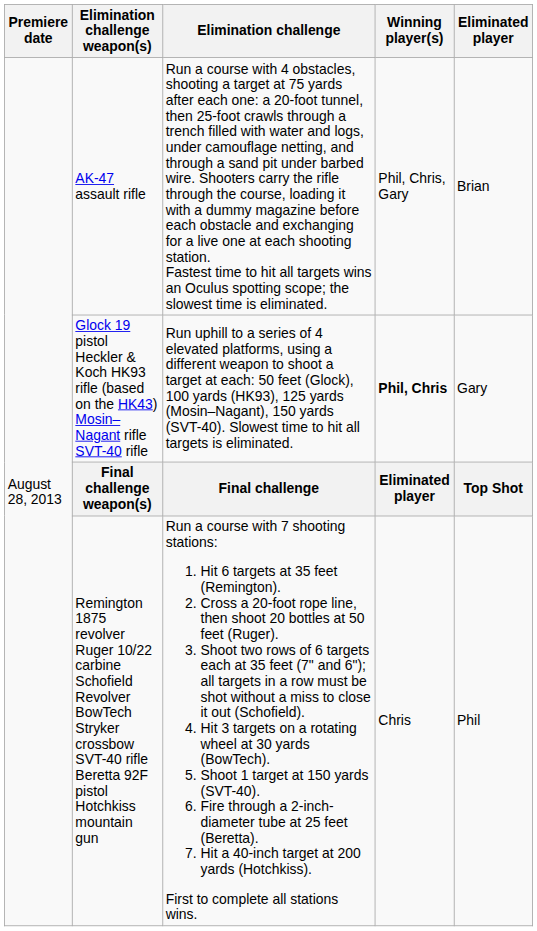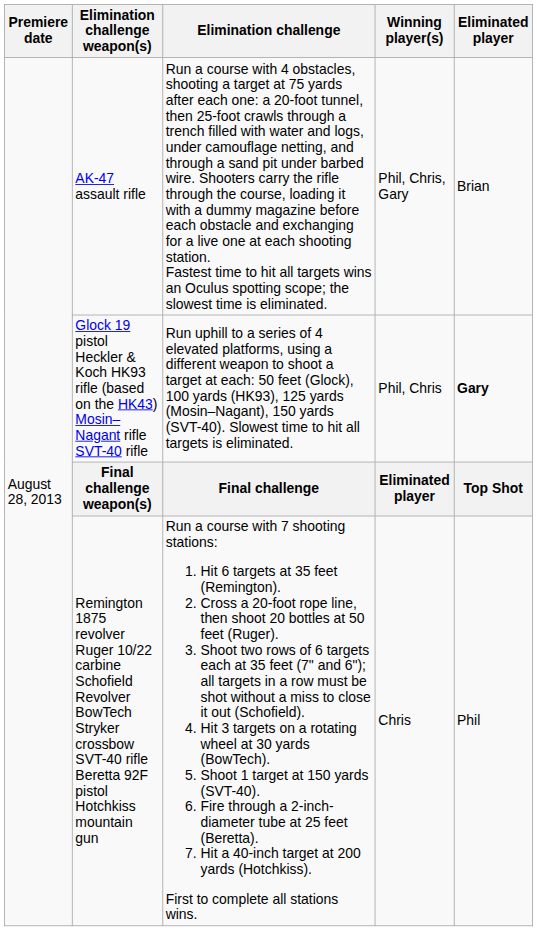(413, 388) bold -> (410, 388) normal
(472, 388) normal -> (473, 388) bold
